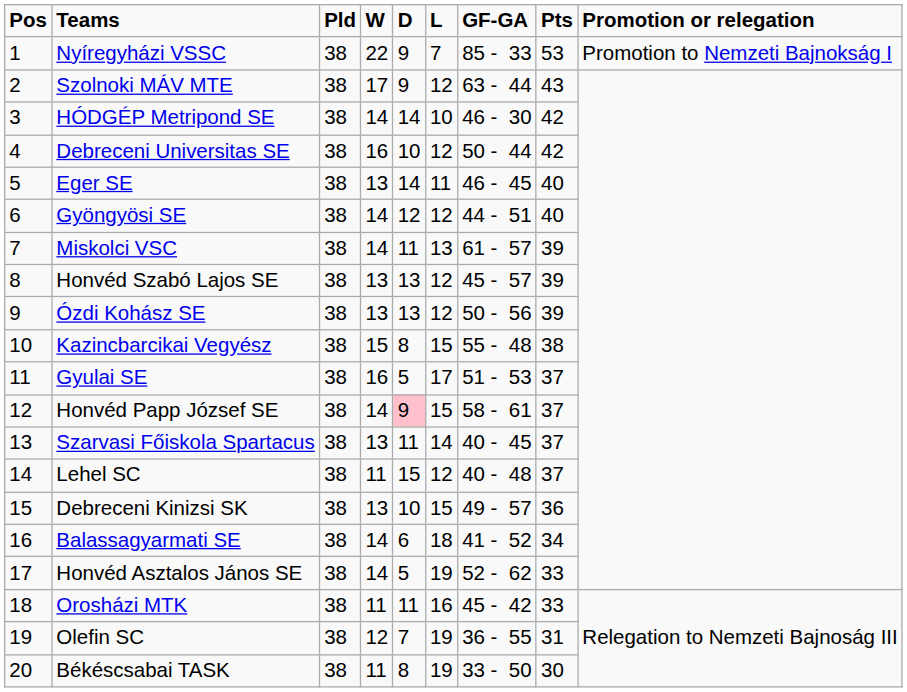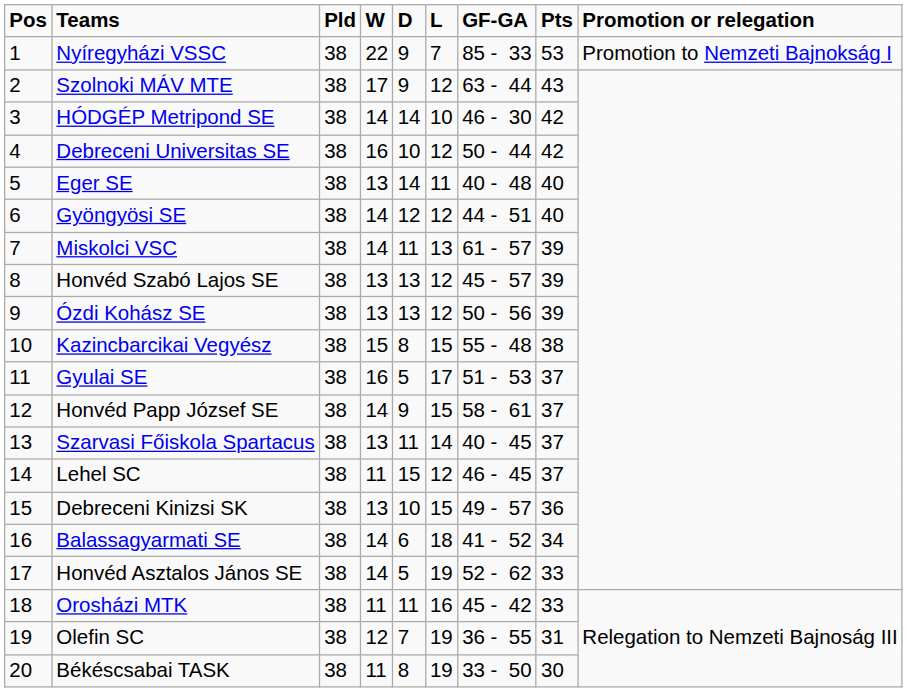(497, 183) 46 - 45 -> (497, 183) 40 - 48
(403, 410) pink background -> (403, 410) no background
(497, 475) 40 - 48 -> (497, 475) 46 - 45
